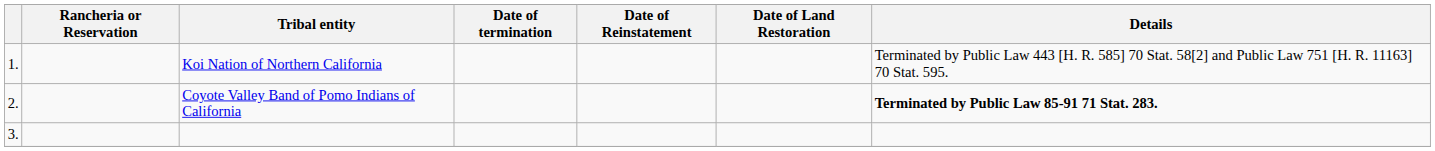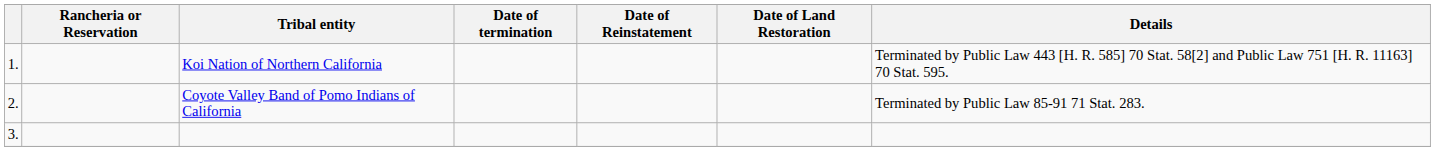(1016, 103) bold -> (1010, 103) normal
